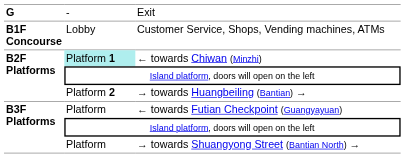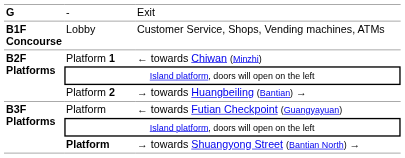(90, 58) paleturquoise background -> (90, 58) no background
(86, 144) normal -> (88, 144) bold
